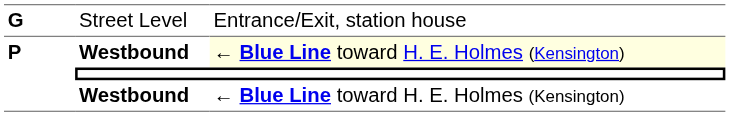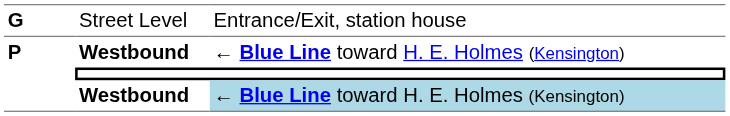(419, 52) lightyellow background -> (419, 52) no background
(419, 95) no background -> (419, 95) lightblue background
